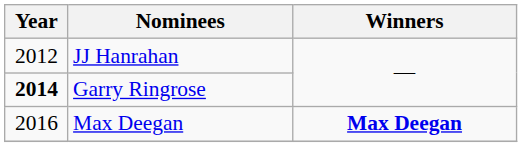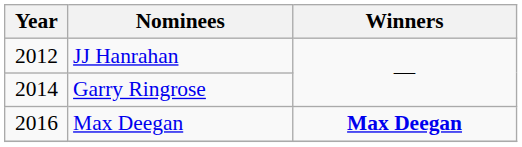(36, 89) bold -> (36, 89) normal
